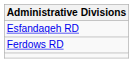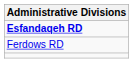(43, 28) normal -> (45, 28) bold
